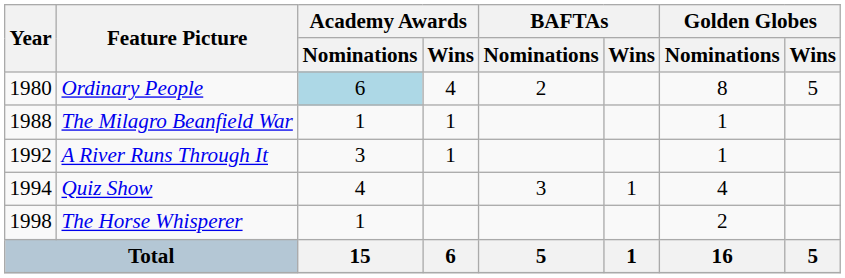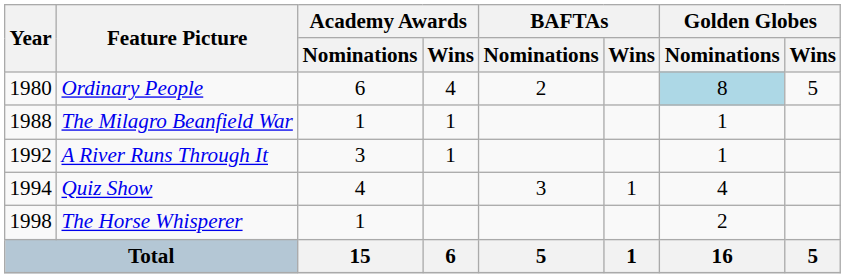(360, 88) lightblue background -> (360, 88) no background
(722, 88) no background -> (722, 88) lightblue background
